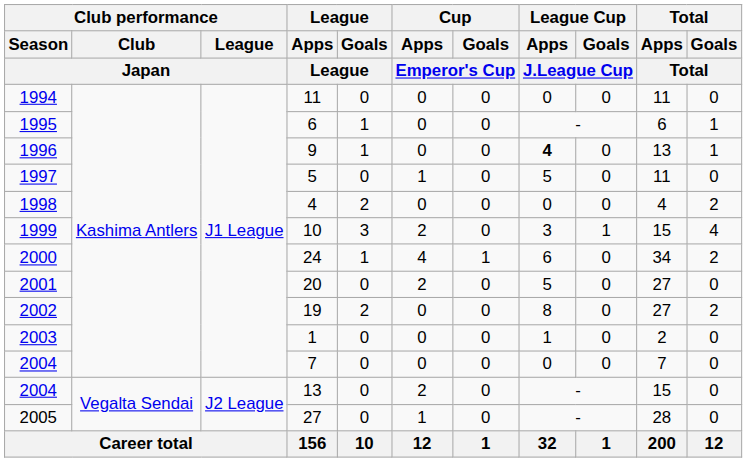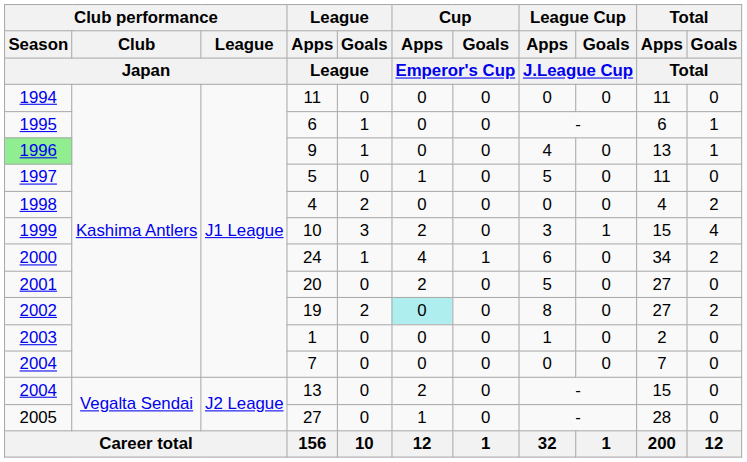(38, 151) no background -> (38, 151) lightgreen background
(547, 151) bold -> (547, 151) normal
(422, 310) no background -> (422, 310) paleturquoise background
